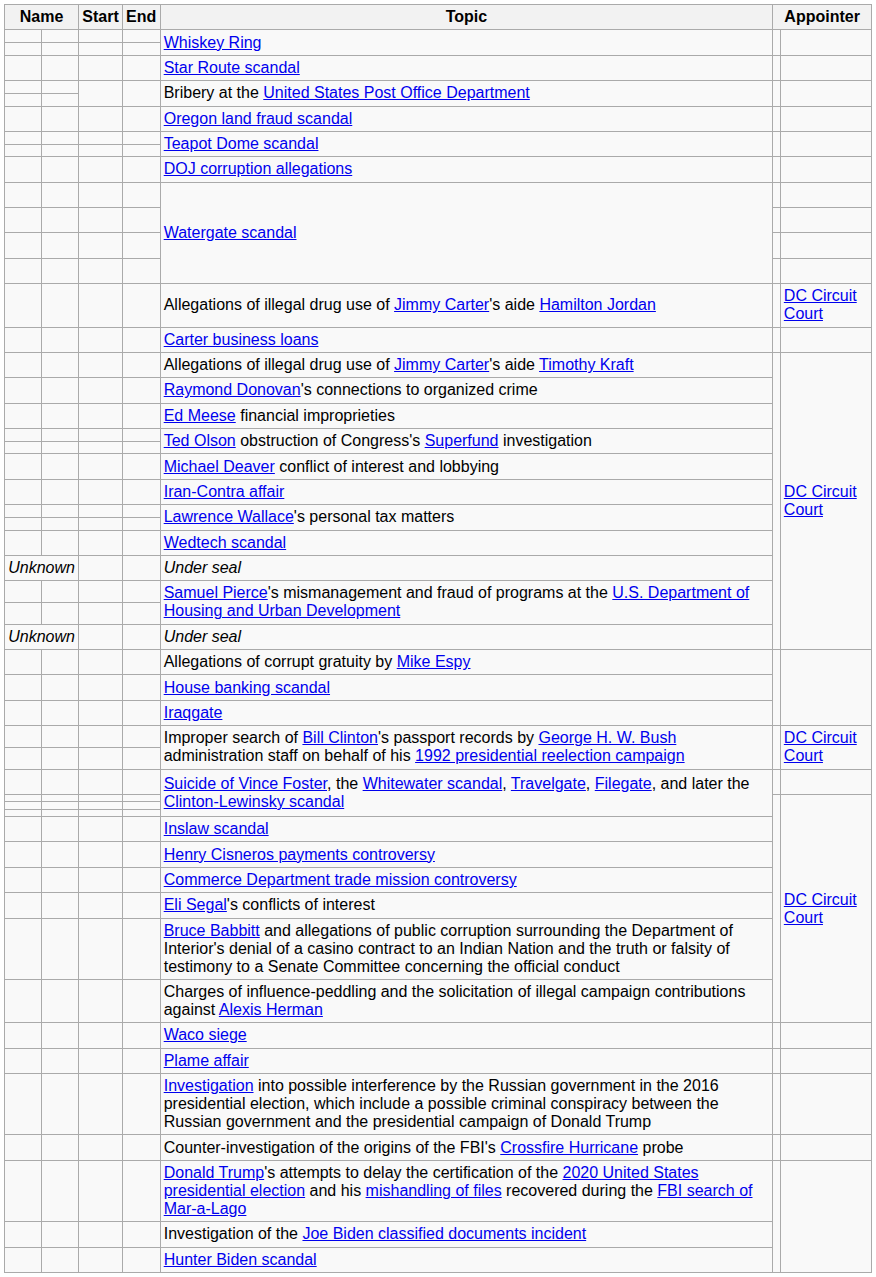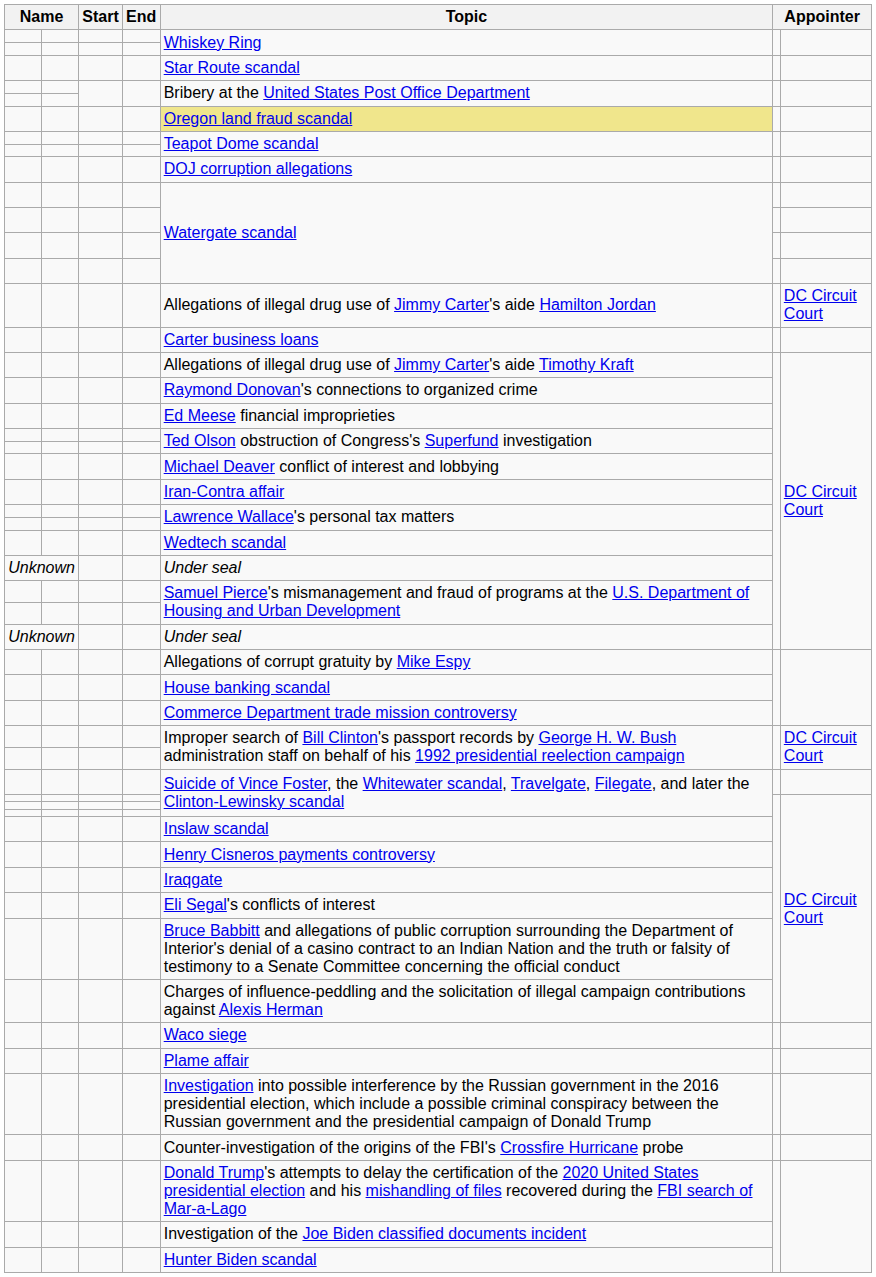(258, 118) no background -> (258, 118) khaki background
(193, 712) Iraqgate -> (340, 712) Commerce Department trade mission controversy
(340, 879) Commerce Department trade mission controversy -> (193, 879) Iraqgate
